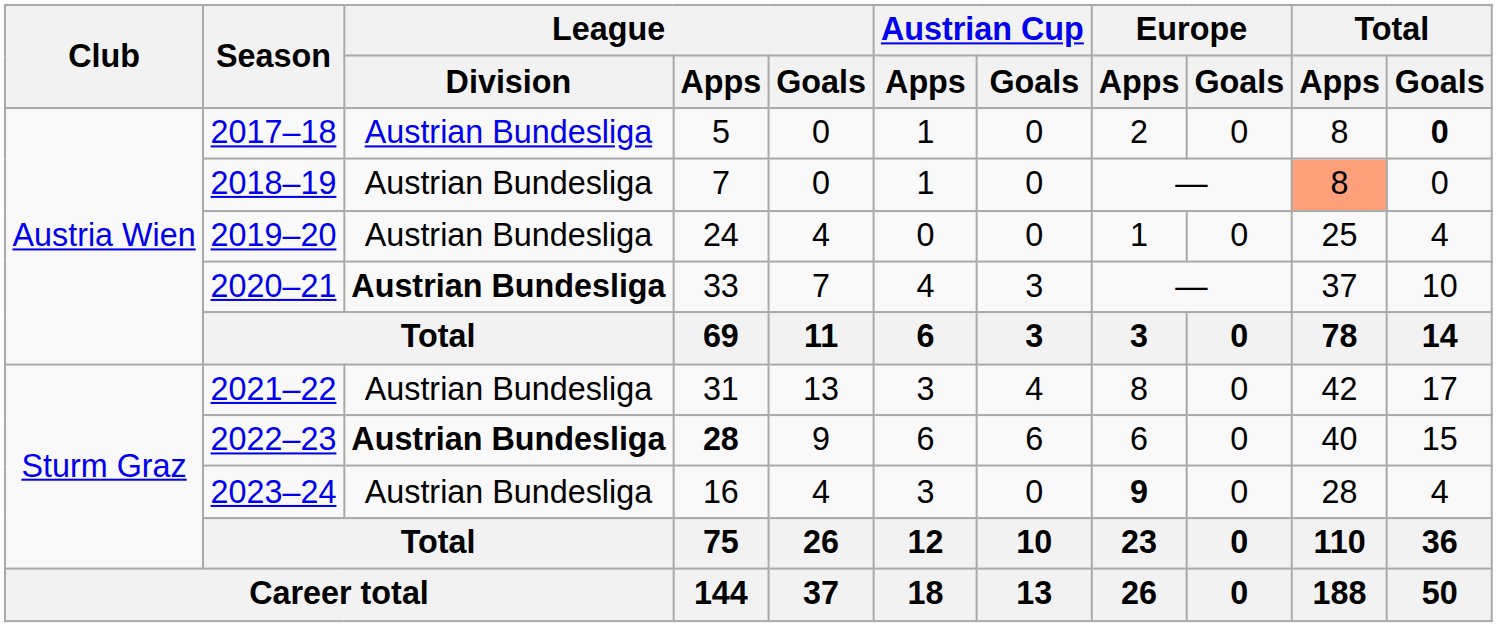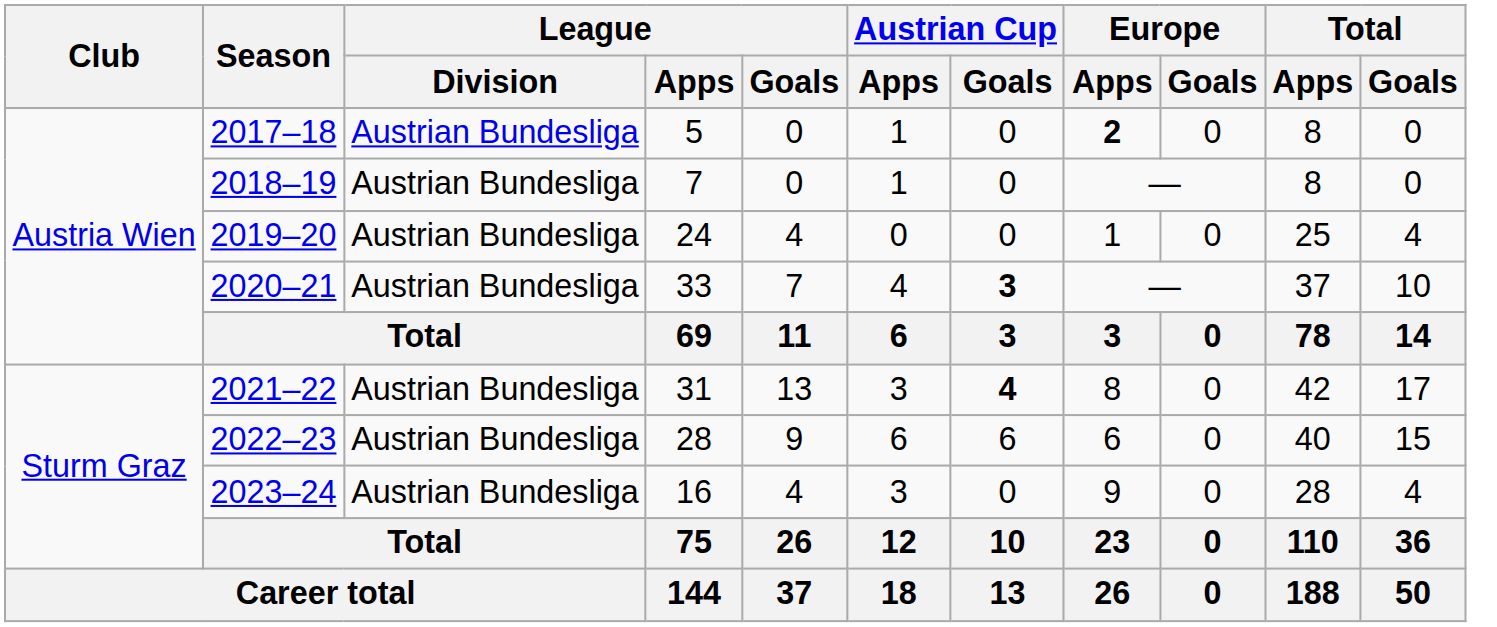(1139, 132) normal -> (1112, 132) bold
(1440, 132) bold -> (1413, 132) normal
(1340, 183) lightsalmon background -> (1313, 183) no background
(508, 286) bold -> (495, 286) normal
(1034, 286) normal -> (1008, 286) bold
(1034, 388) normal -> (1008, 388) bold
(508, 440) bold -> (495, 440) normal
(721, 440) bold -> (694, 440) normal
(1139, 491) bold -> (1112, 491) normal
